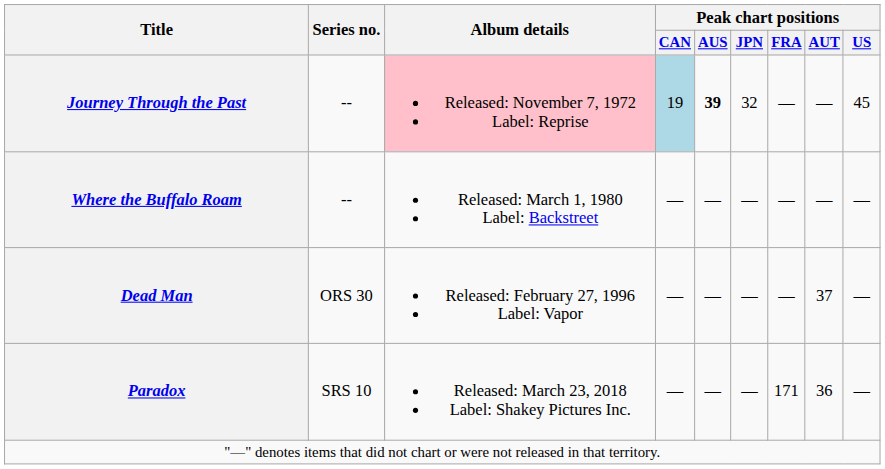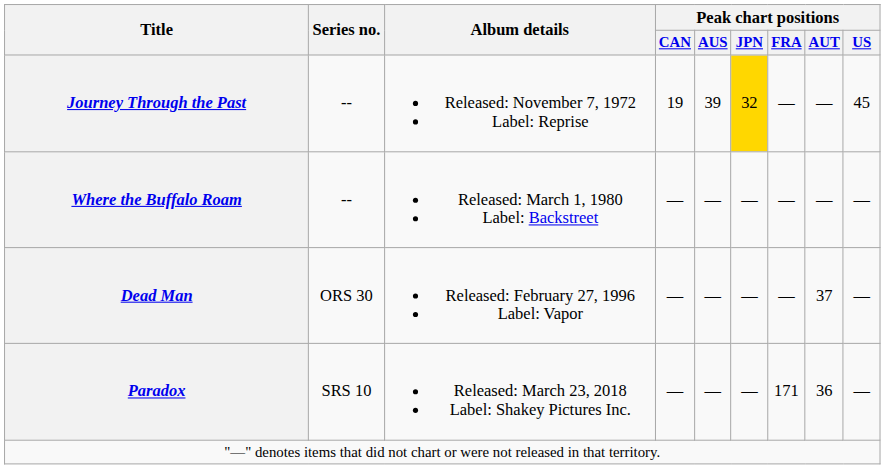(520, 112) pink background -> (520, 112) no background
(675, 103) lightblue background -> (675, 103) no background
(713, 103) bold -> (713, 103) normal
(749, 103) no background -> (749, 103) gold background
